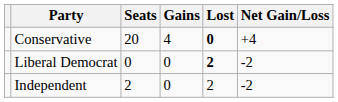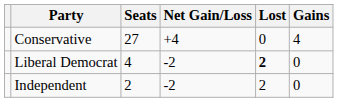columns swapped: (182, 16) <-> (285, 16)
(132, 39) 20 -> (132, 39) 27
(210, 39) bold -> (262, 39) normal
(128, 62) 0 -> (128, 62) 4
